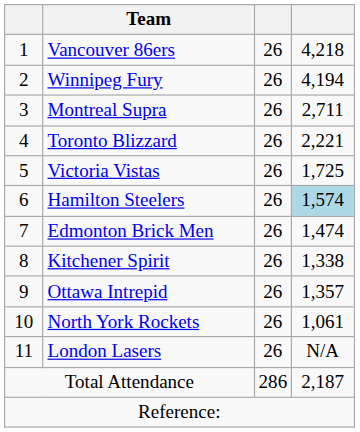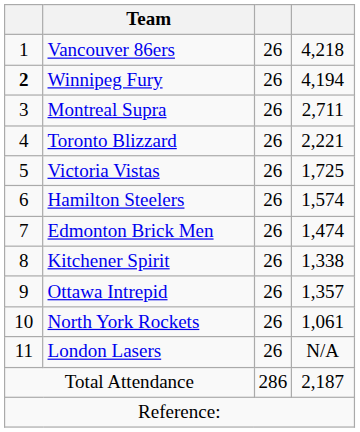(24, 79) normal -> (24, 79) bold
(323, 200) lightblue background -> (323, 200) no background
